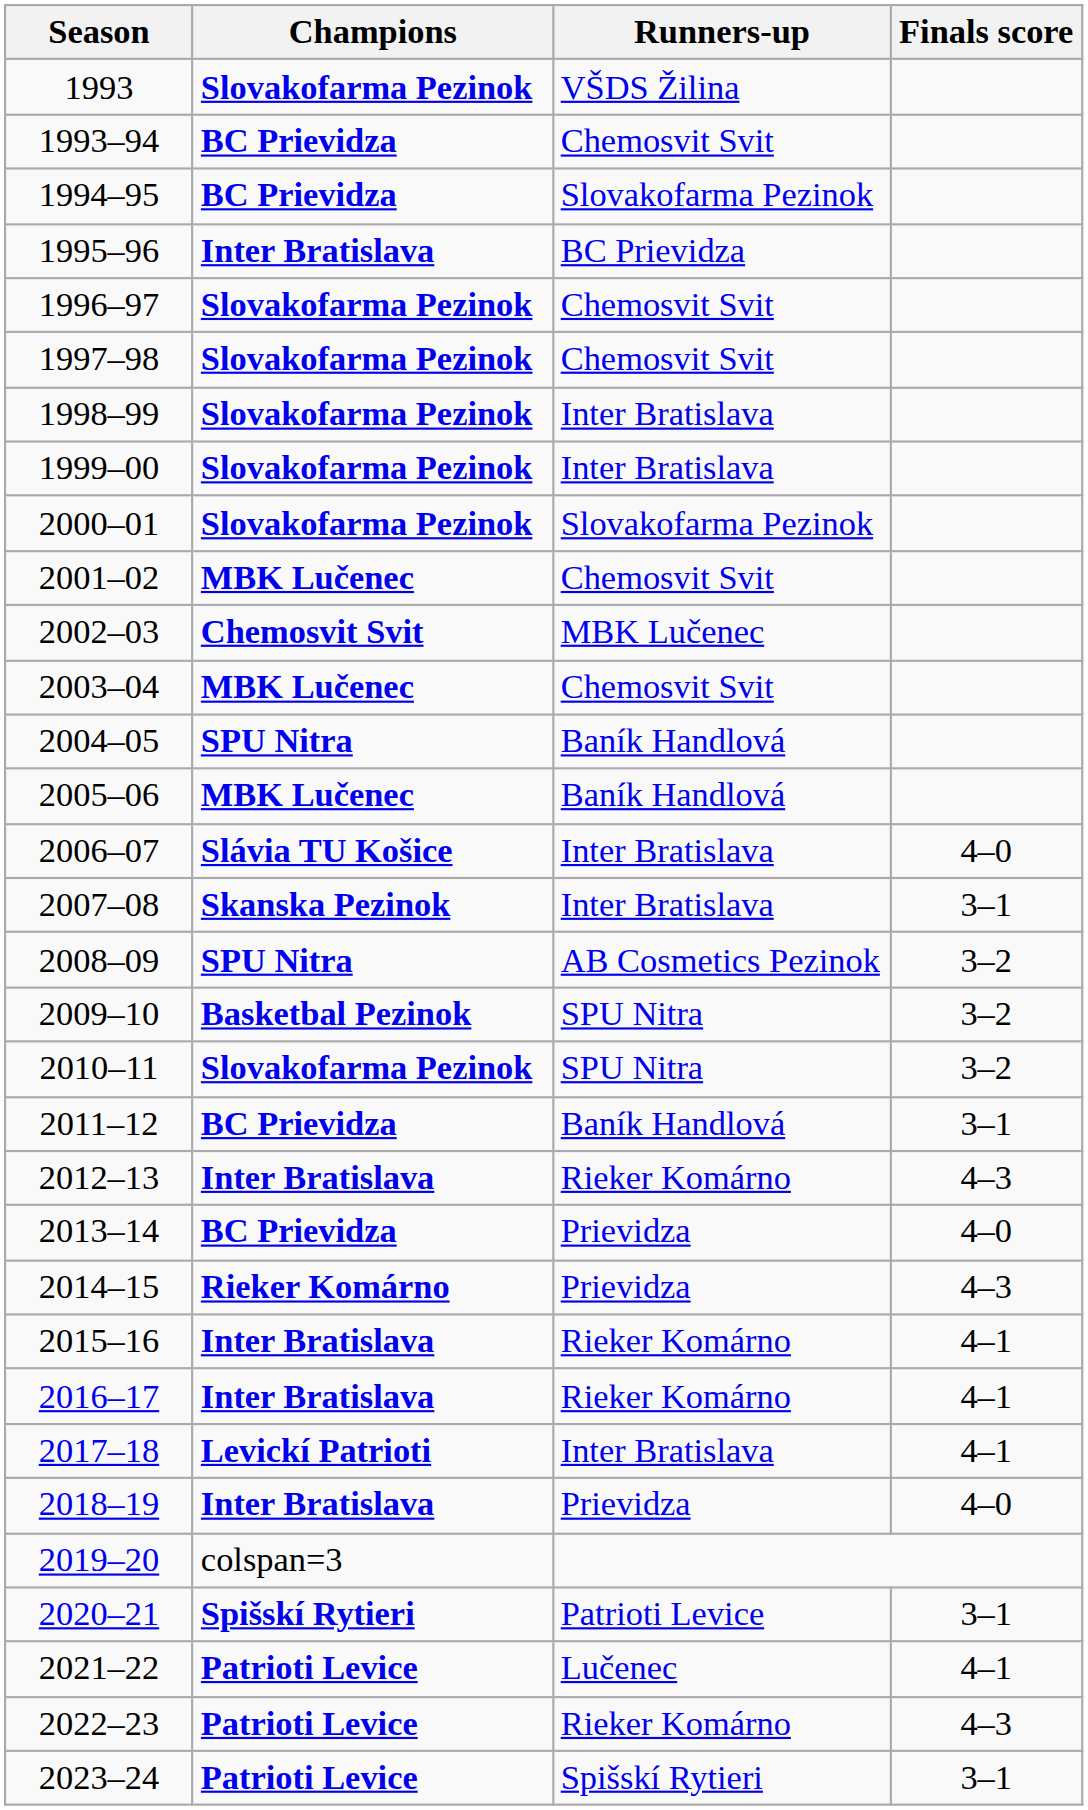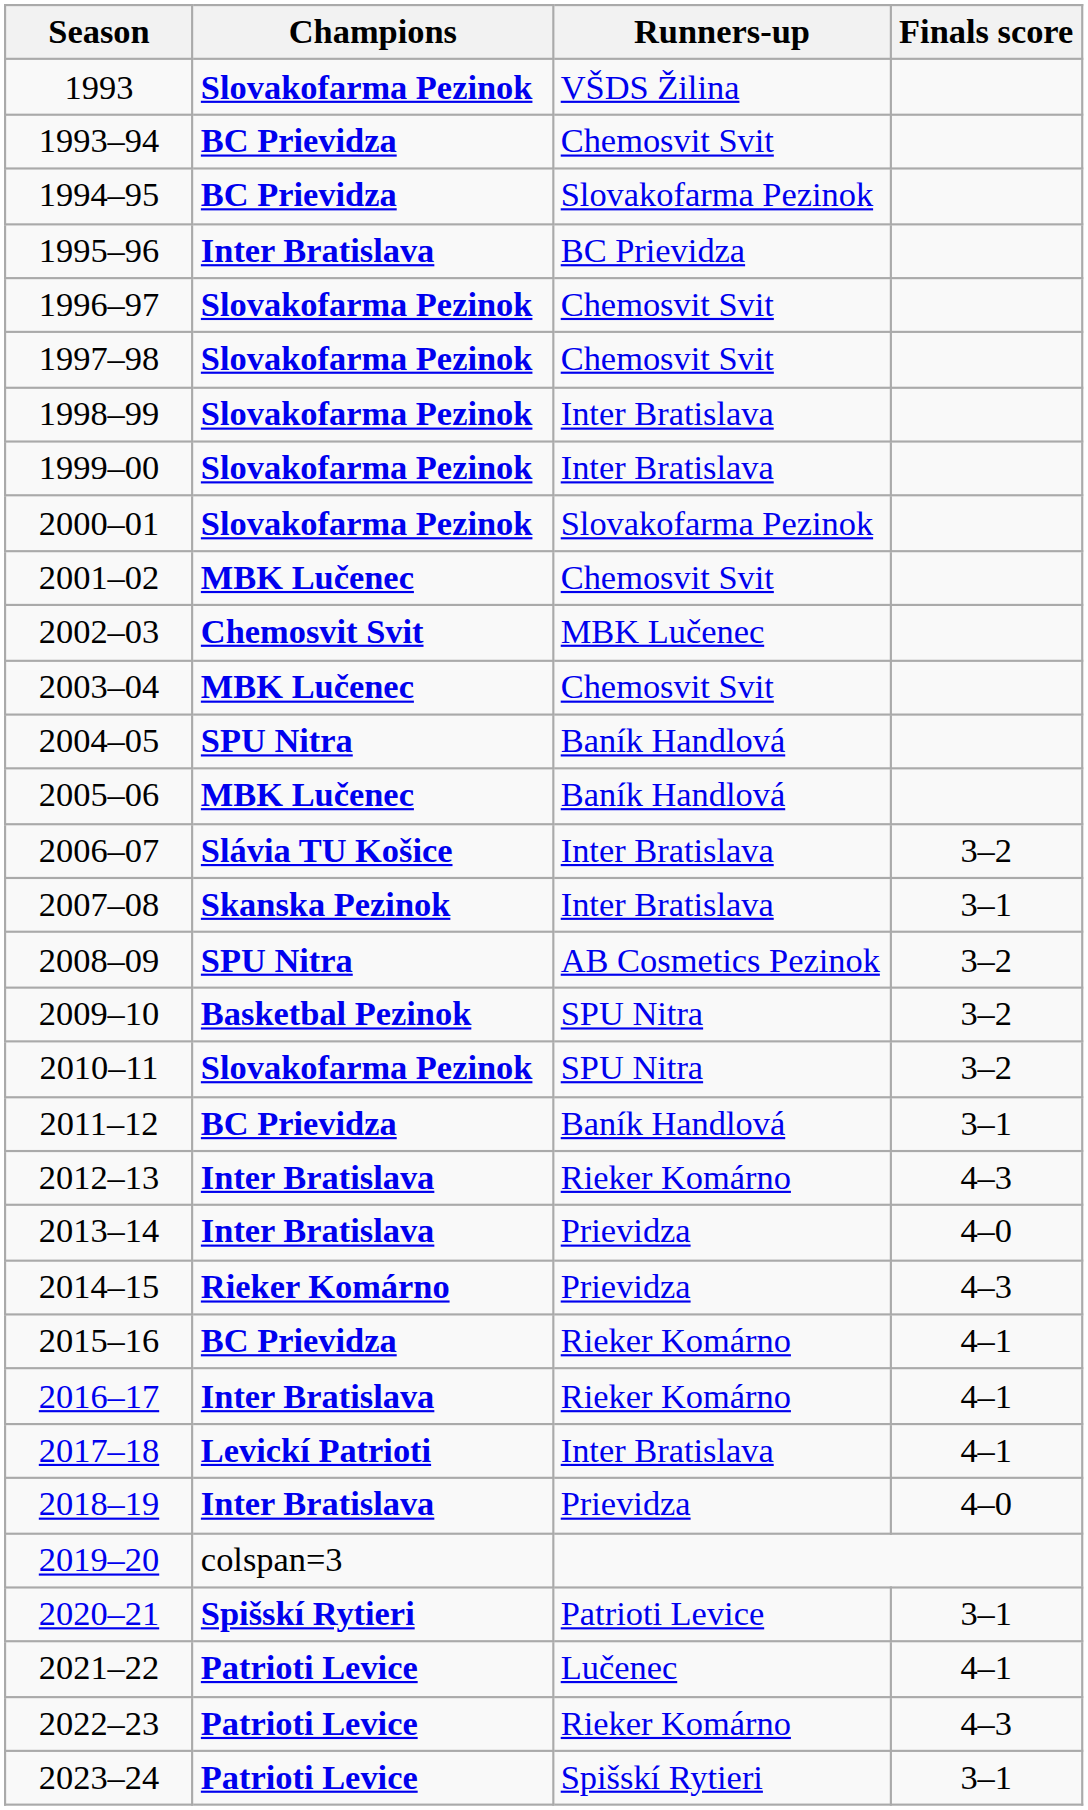(986, 850) 4–0 -> (986, 850) 3–2
(299, 1232) BC Prievidza -> (318, 1232) Inter Bratislava
(318, 1341) Inter Bratislava -> (299, 1341) BC Prievidza
